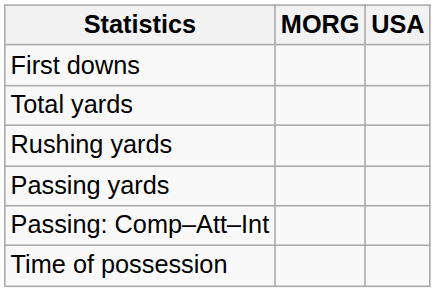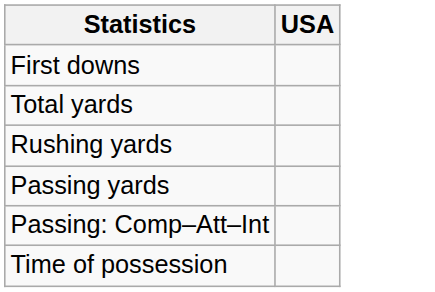- column: (320, 24)
